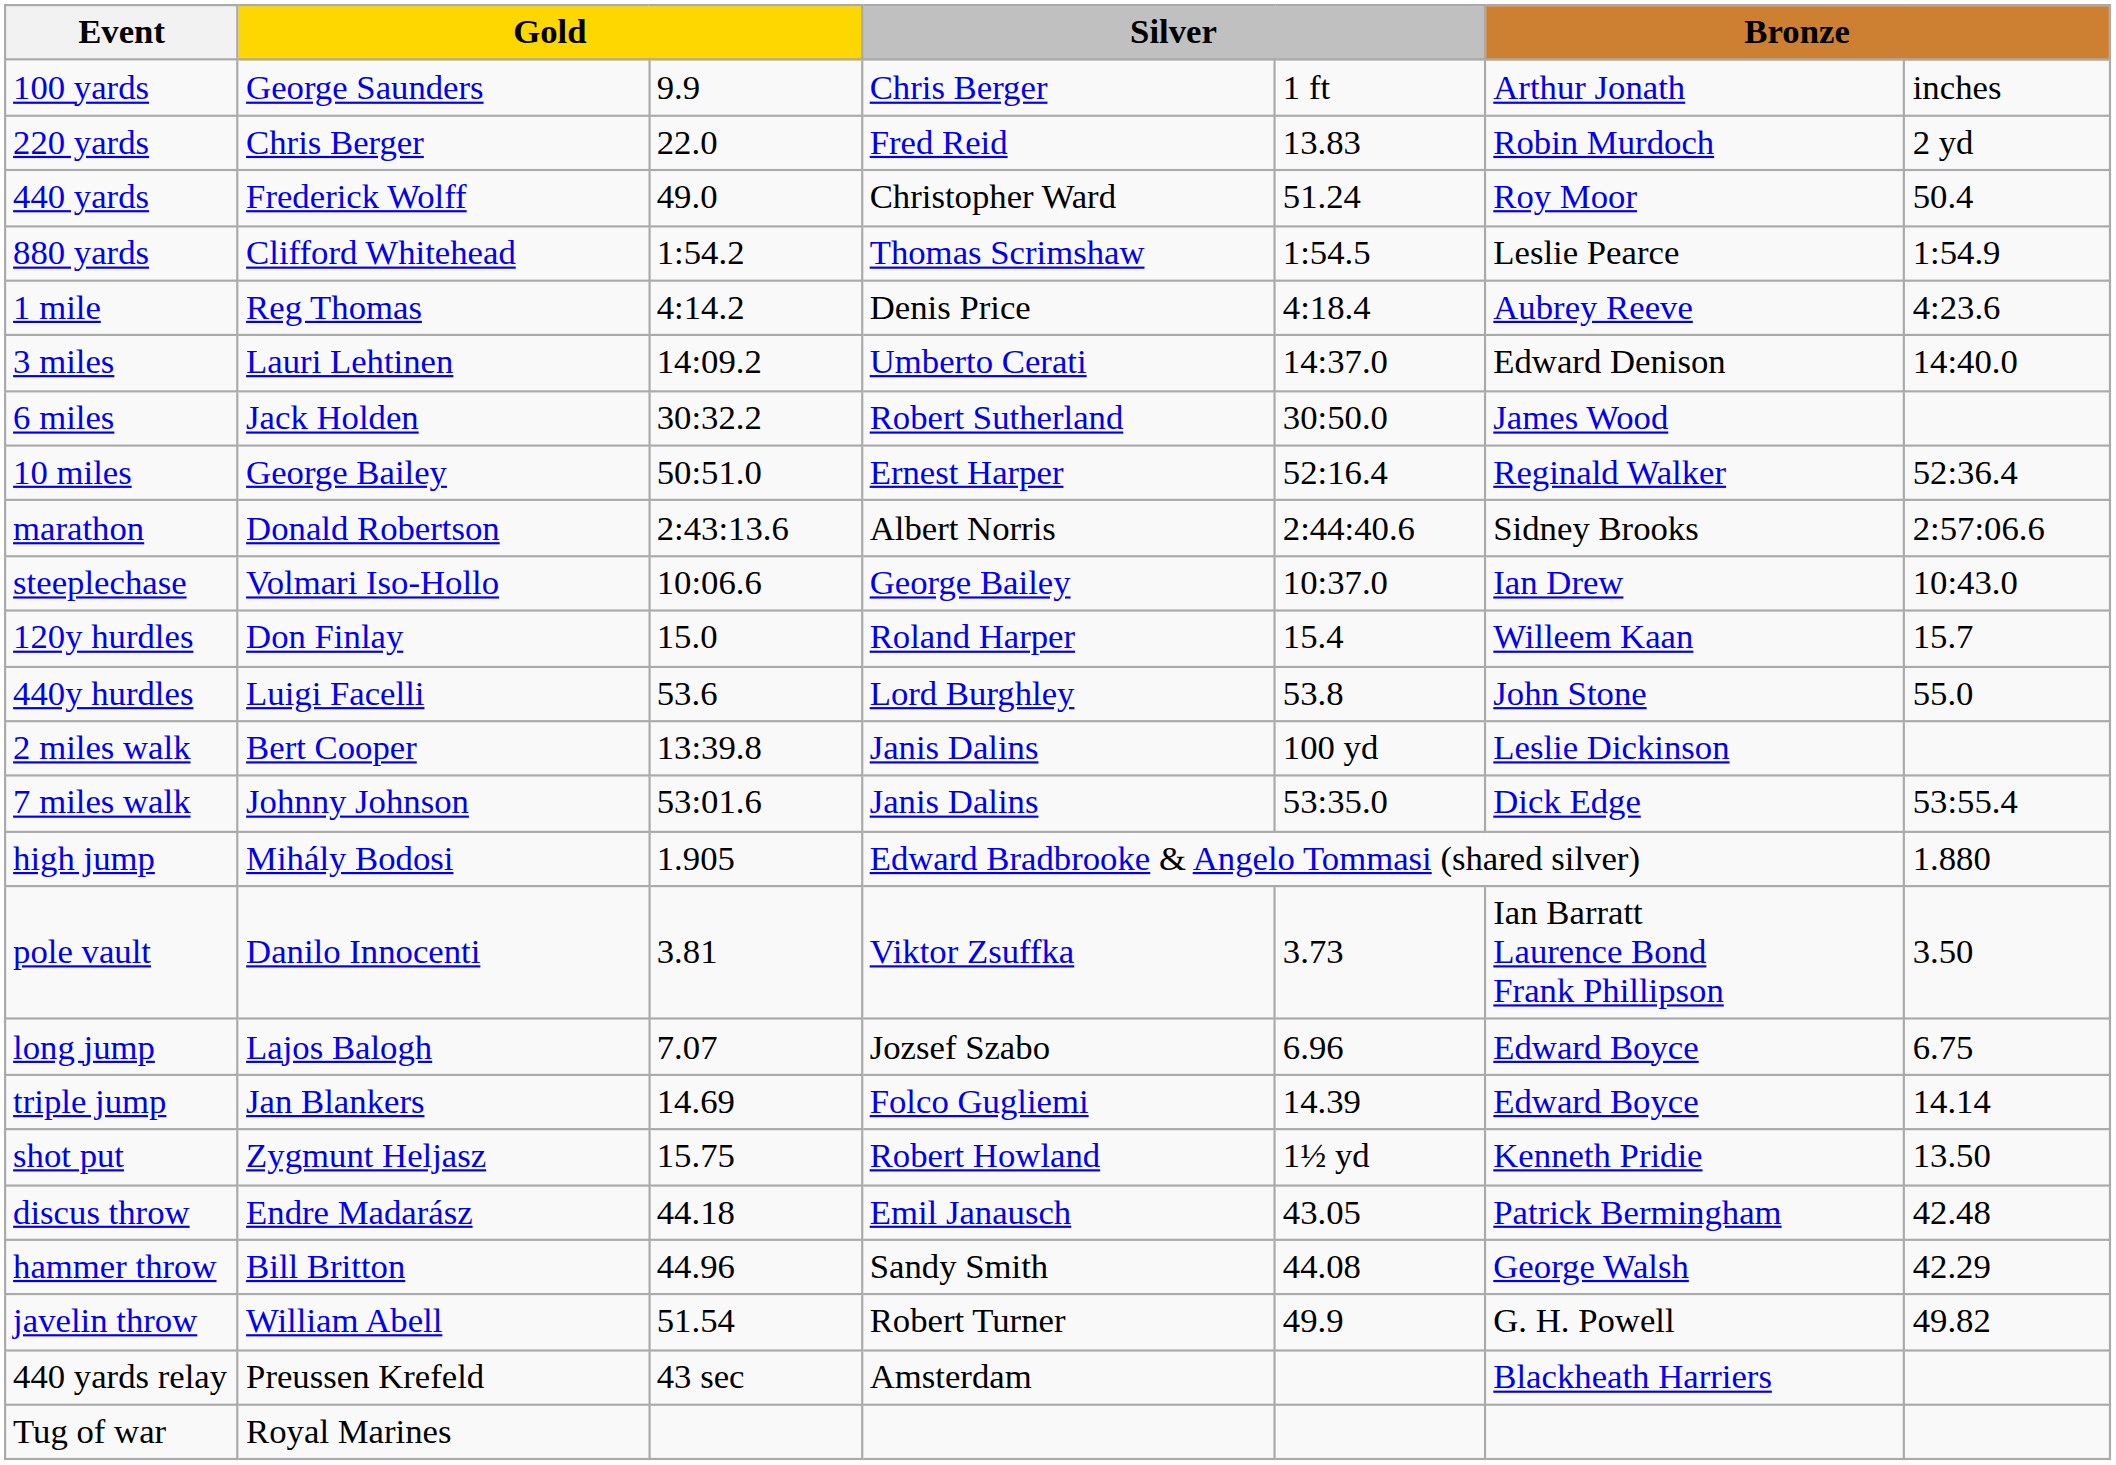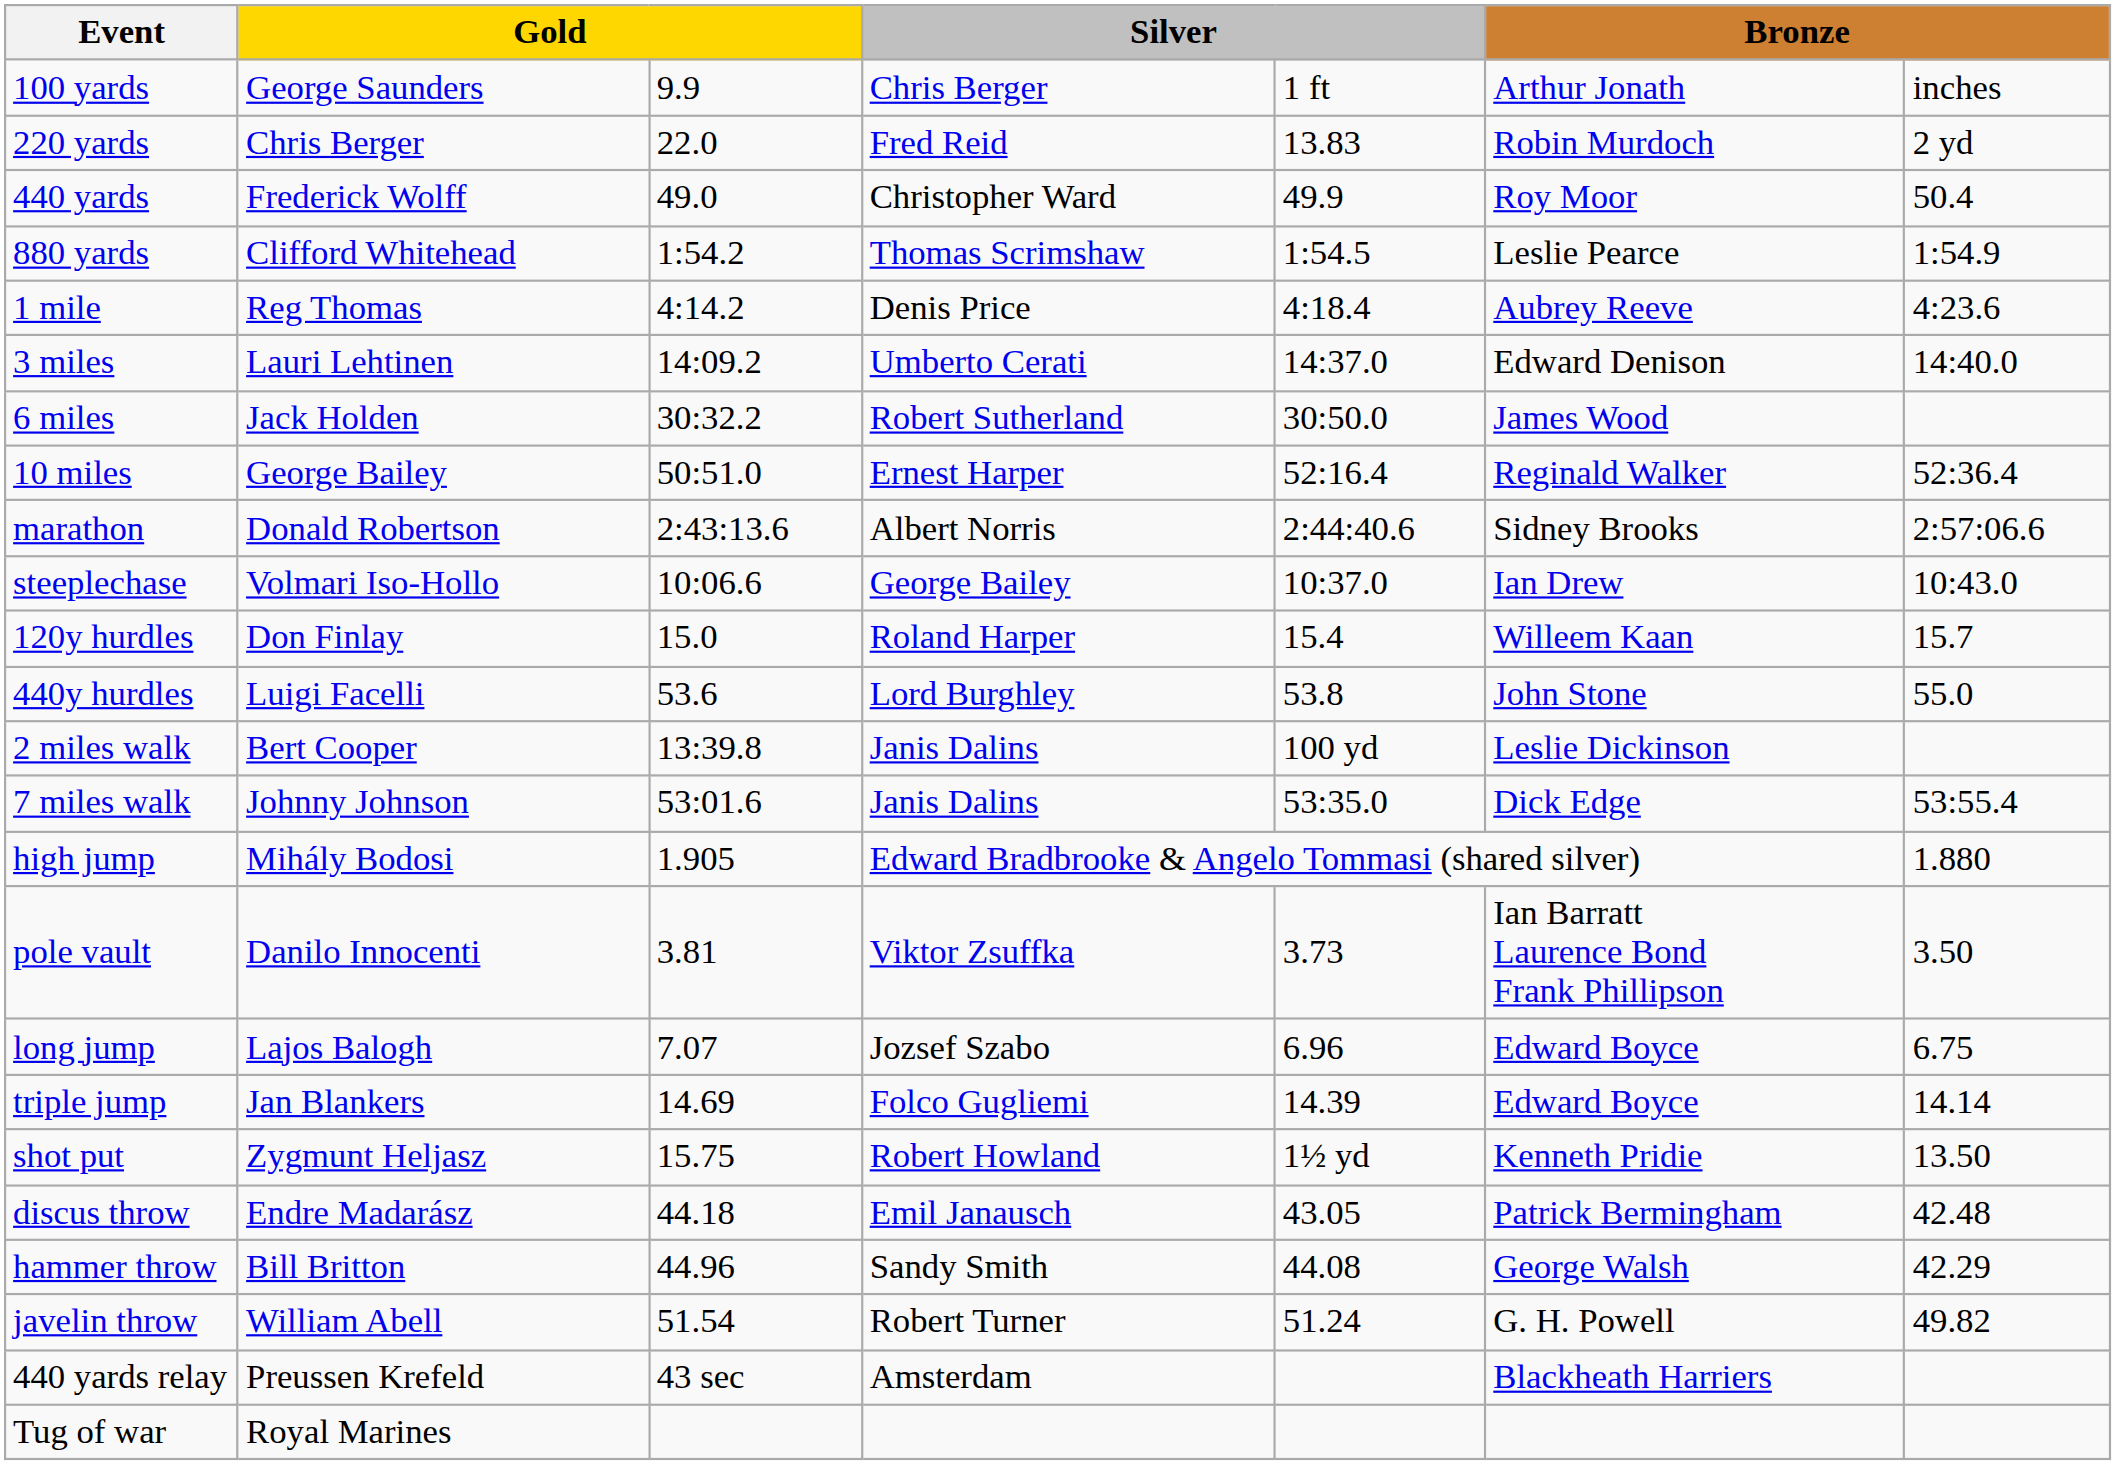(1322, 197) 51.24 -> (1313, 197) 49.9
(1313, 1321) 49.9 -> (1322, 1321) 51.24
